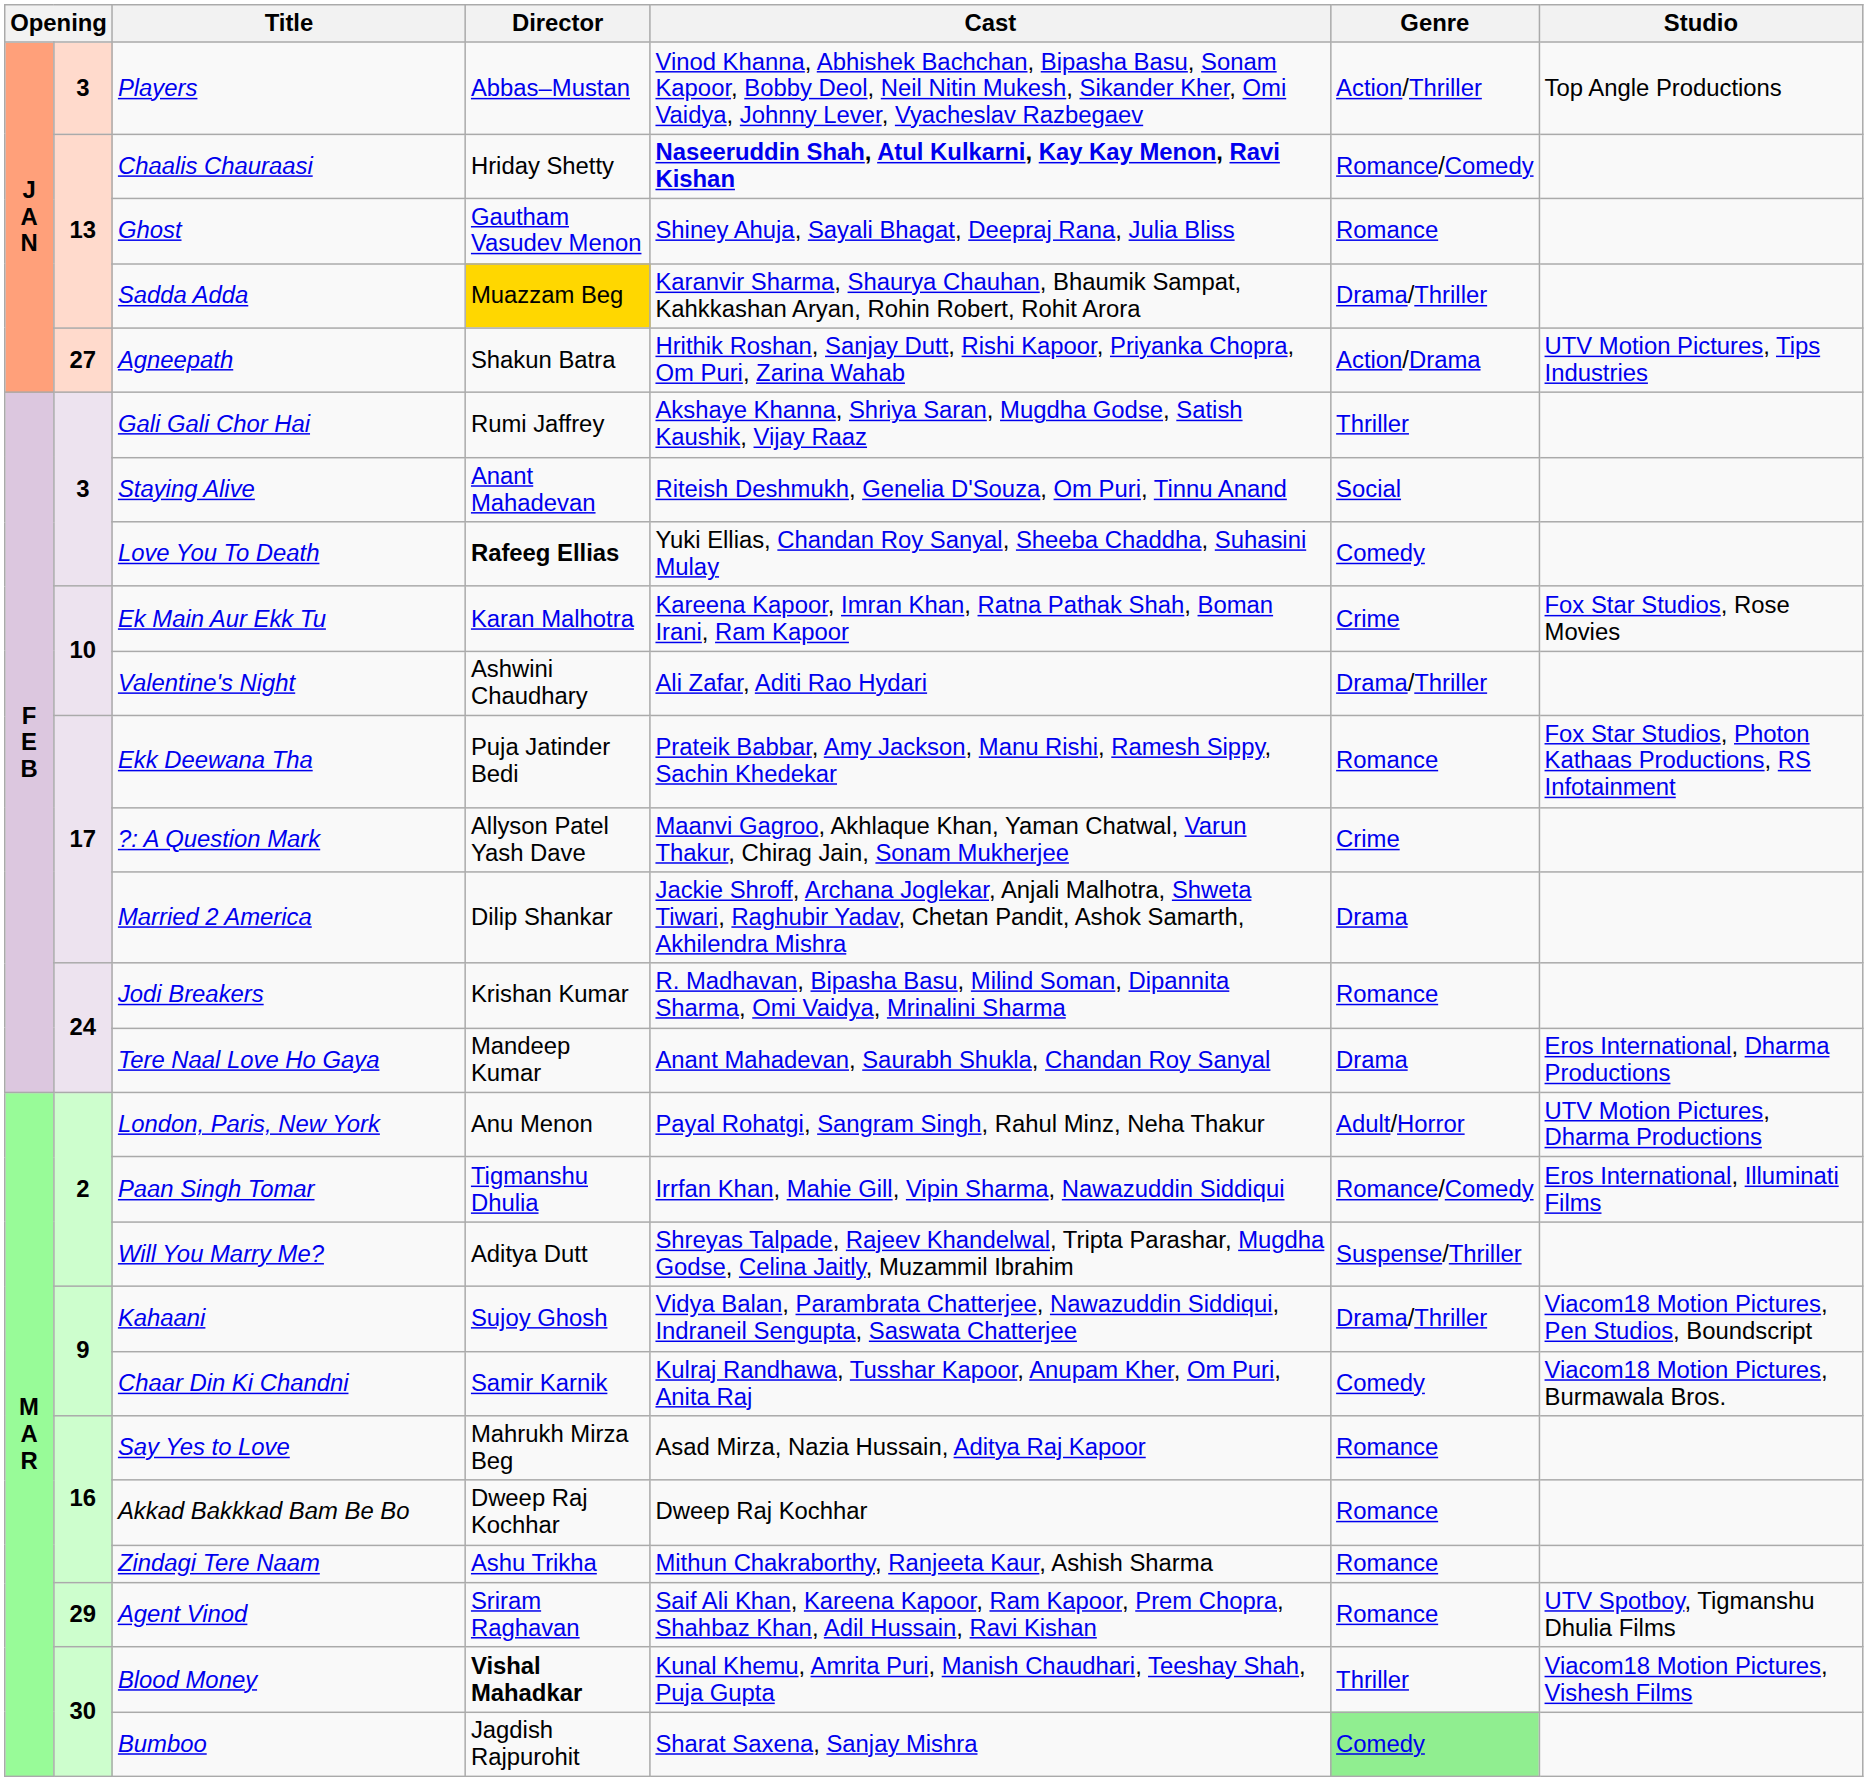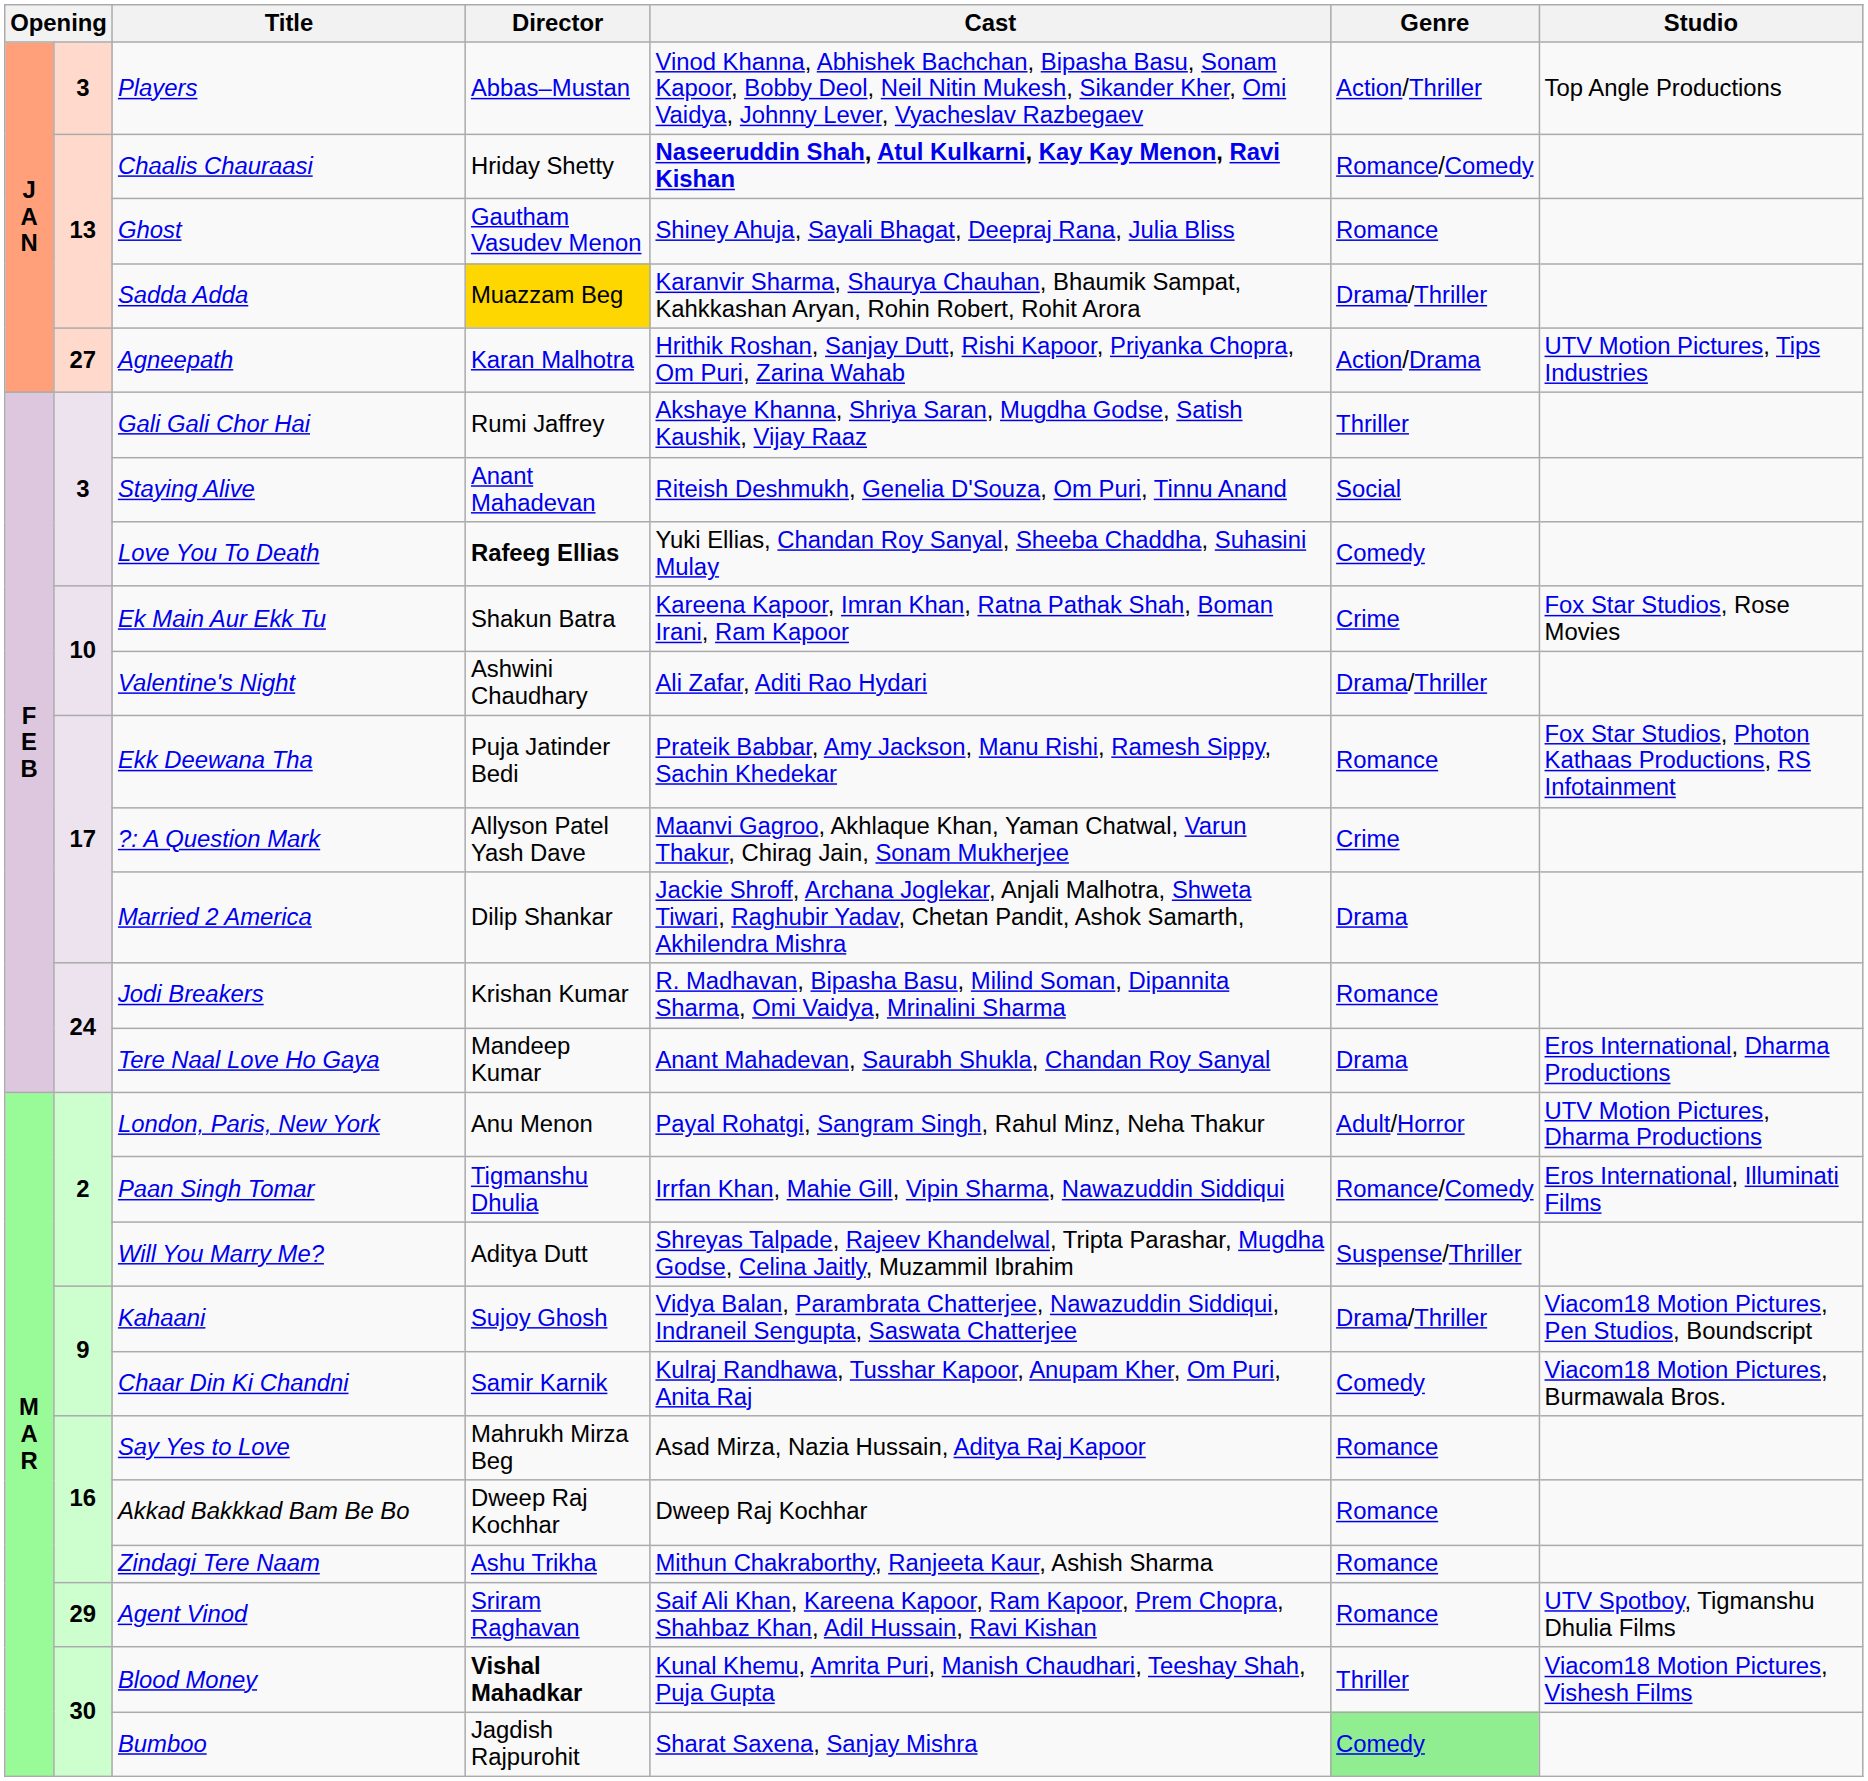(543, 359) Shakun Batra -> (552, 359) Karan Malhotra
(552, 618) Karan Malhotra -> (543, 618) Shakun Batra
